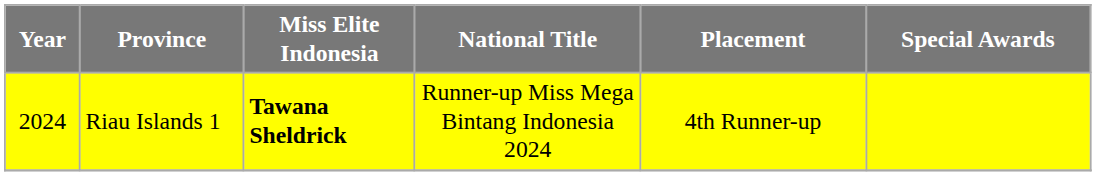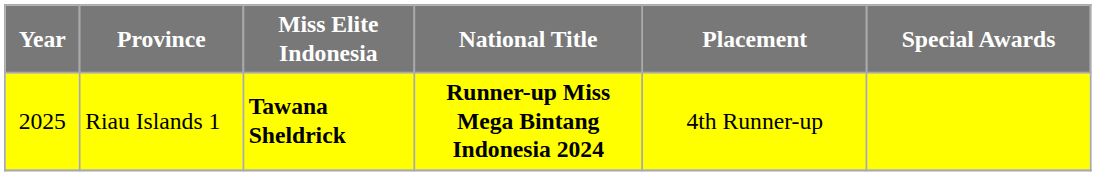(42, 121) 2024 -> (42, 121) 2025
(528, 121) normal -> (528, 121) bold
